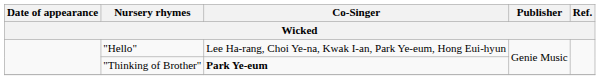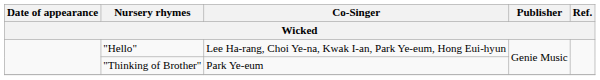(237, 65) bold -> (235, 65) normal
